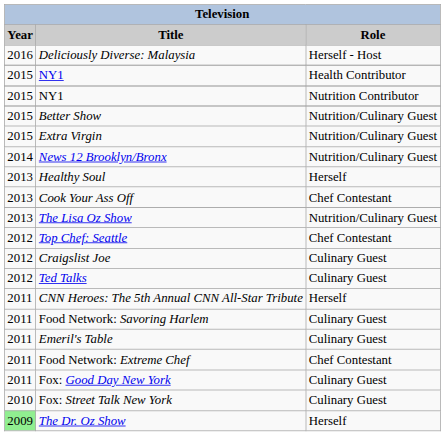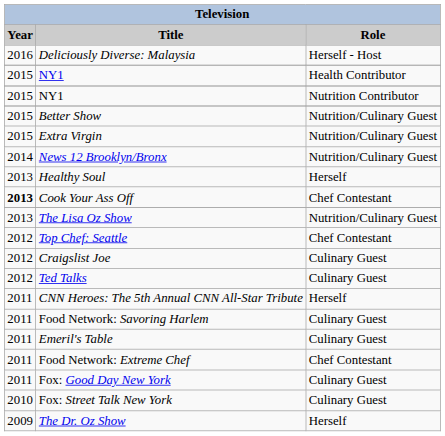(20, 197) normal -> (20, 197) bold
(20, 420) lightgreen background -> (20, 420) no background
